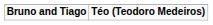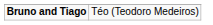(148, 12) bold -> (145, 12) normal
